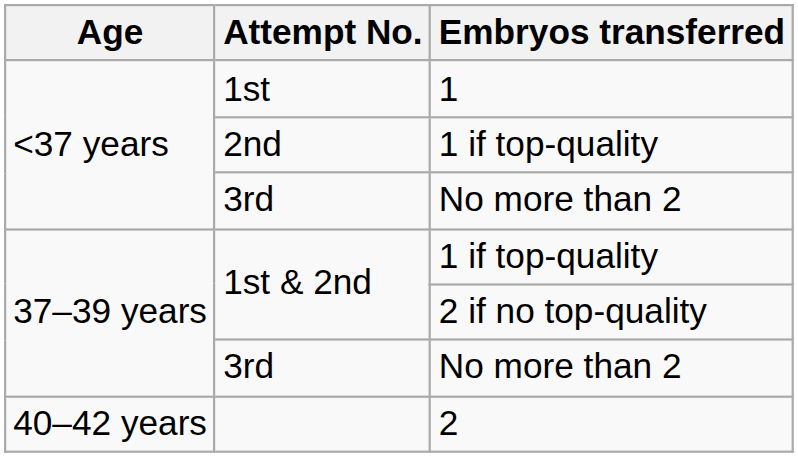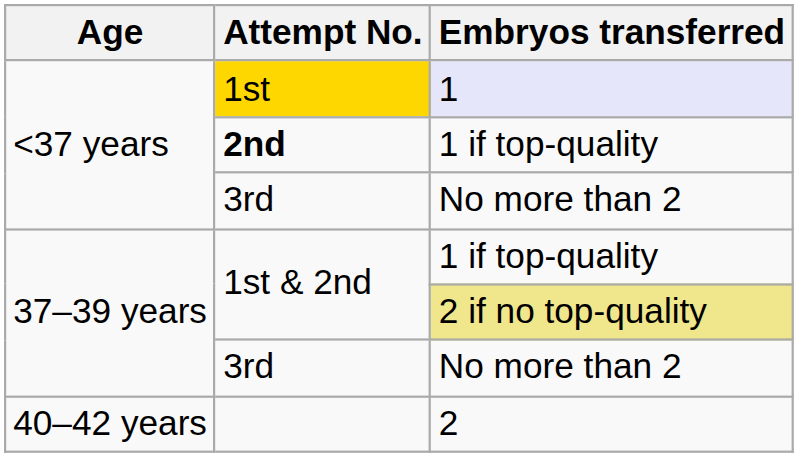(247, 88) no background -> (247, 88) gold background
(449, 88) no background -> (449, 88) lavender background
(253, 144) normal -> (254, 144) bold
(573, 311) no background -> (573, 311) khaki background
